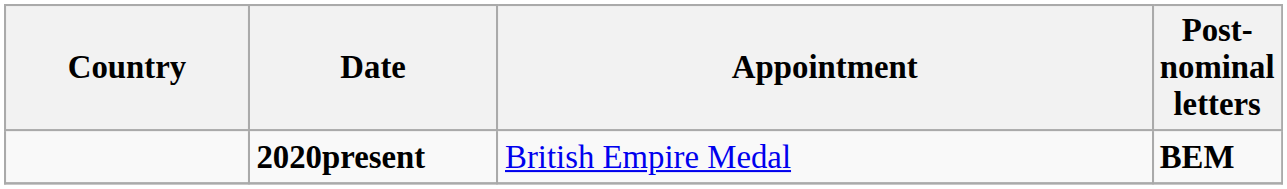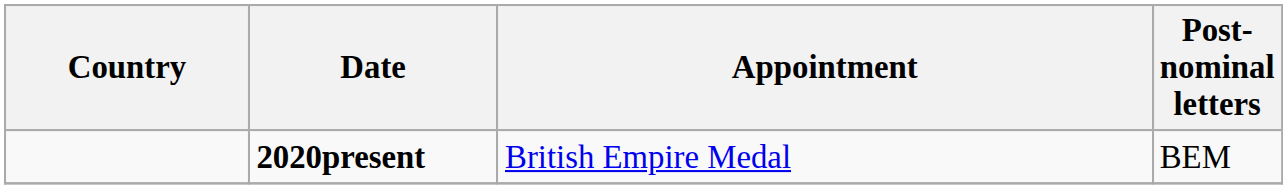(1197, 156) bold -> (1195, 156) normal
